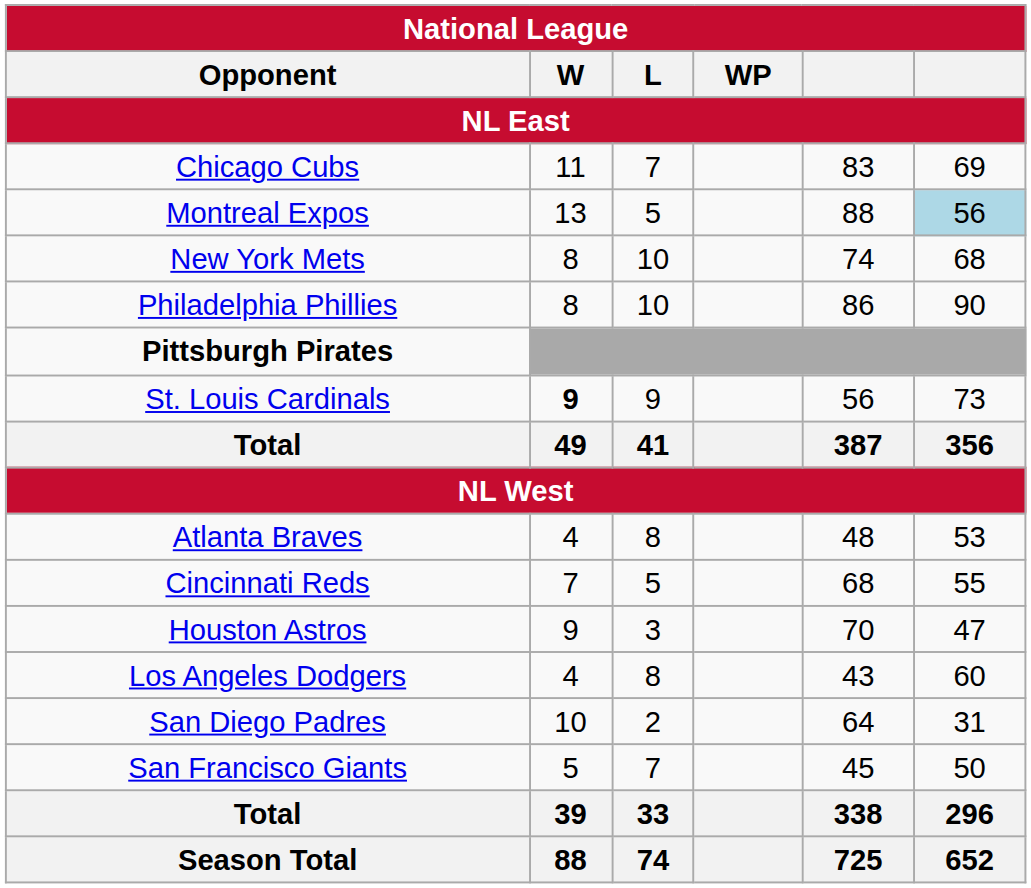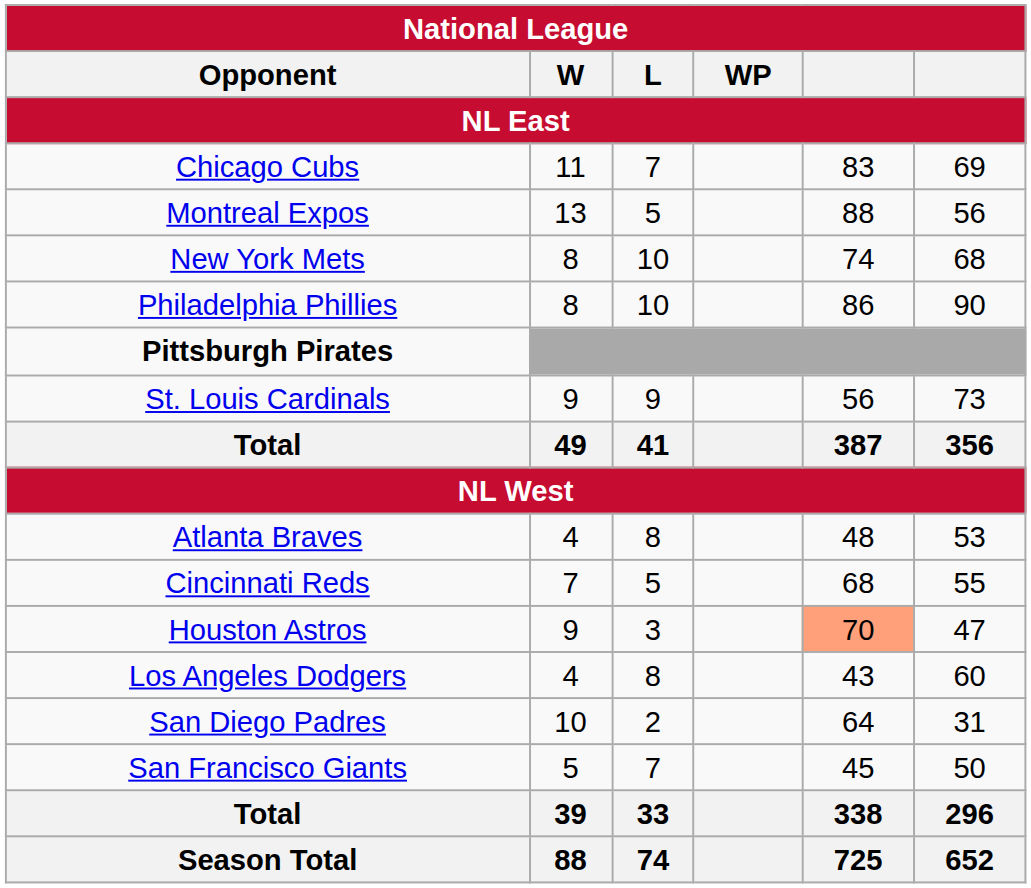(970, 213) lightblue background -> (970, 213) no background
(570, 398) bold -> (570, 398) normal
(858, 629) no background -> (858, 629) lightsalmon background
